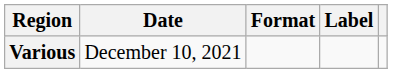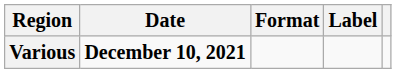(163, 52) normal -> (165, 52) bold
